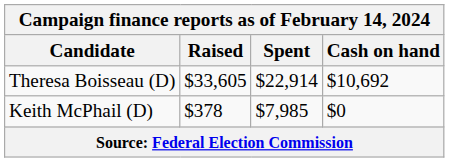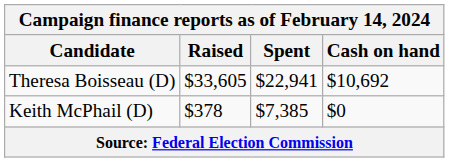(287, 80) $22,914 -> (287, 80) $22,941
(282, 111) $7,985 -> (282, 111) $7,385
